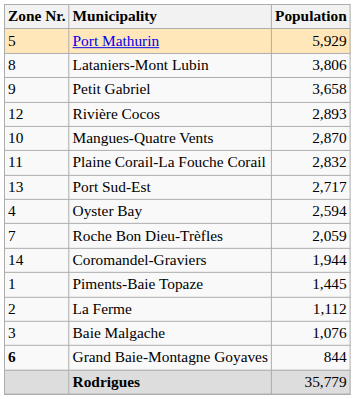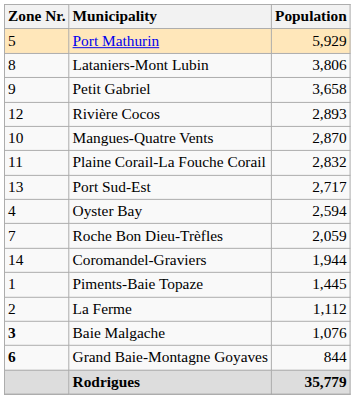(12, 333) normal -> (12, 333) bold
(326, 382) normal -> (326, 382) bold
